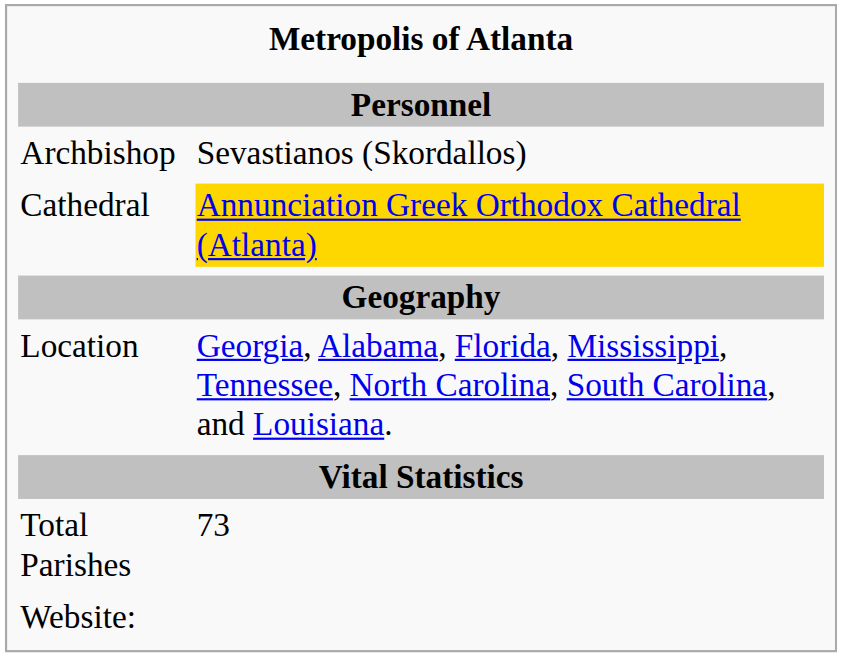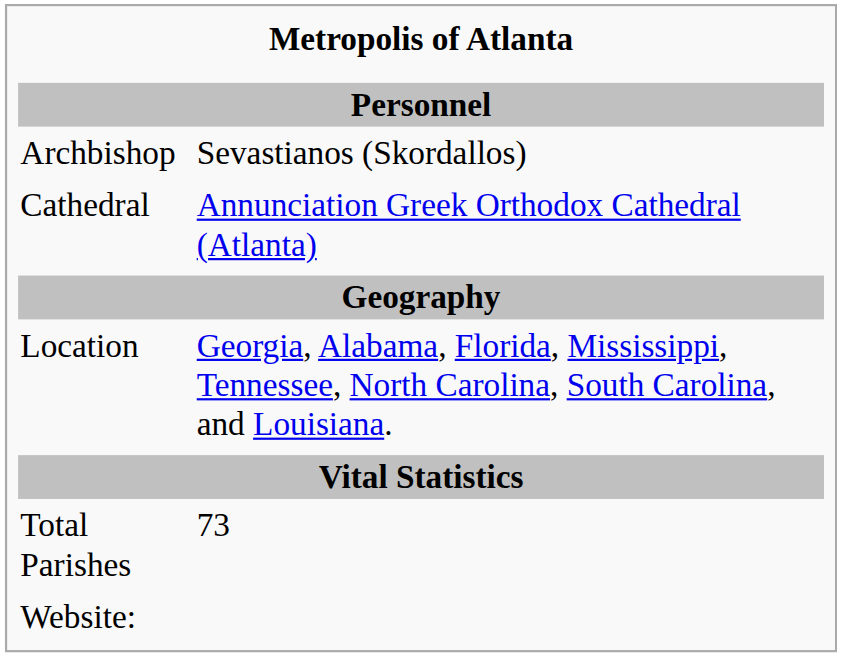(469, 224) gold background -> (469, 224) no background
